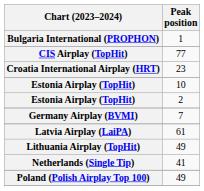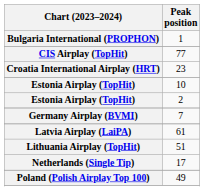(181, 147) 49 -> (181, 147) 51
(181, 162) 41 -> (181, 162) 17
